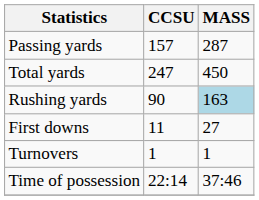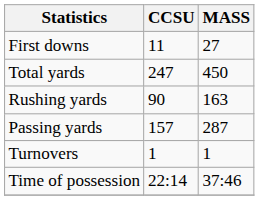rows swapped: (49, 126) <-> (55, 45)
(215, 99) lightblue background -> (215, 99) no background
